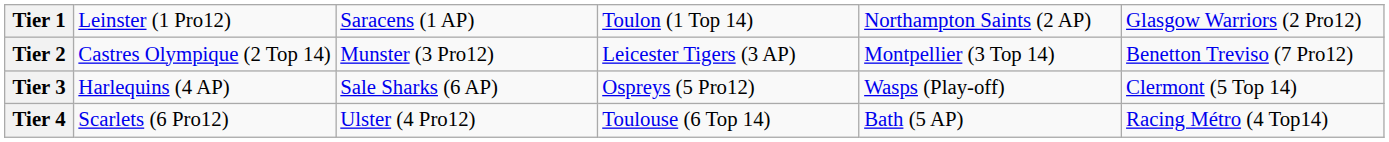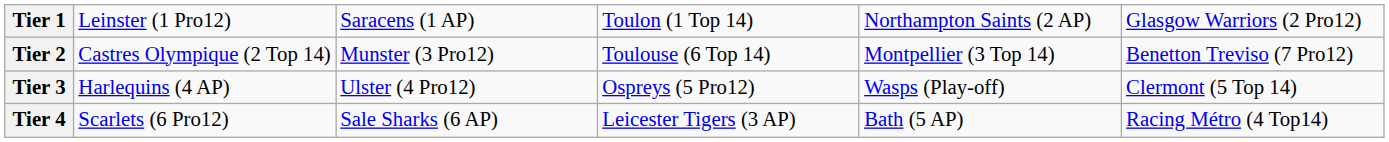(699, 53) Leicester Tigers (3 AP) -> (686, 53) Toulouse (6 Top 14)
(419, 86) Sale Sharks (6 AP) -> (408, 86) Ulster (4 Pro12)
(408, 119) Ulster (4 Pro12) -> (419, 119) Sale Sharks (6 AP)
(686, 119) Toulouse (6 Top 14) -> (699, 119) Leicester Tigers (3 AP)
